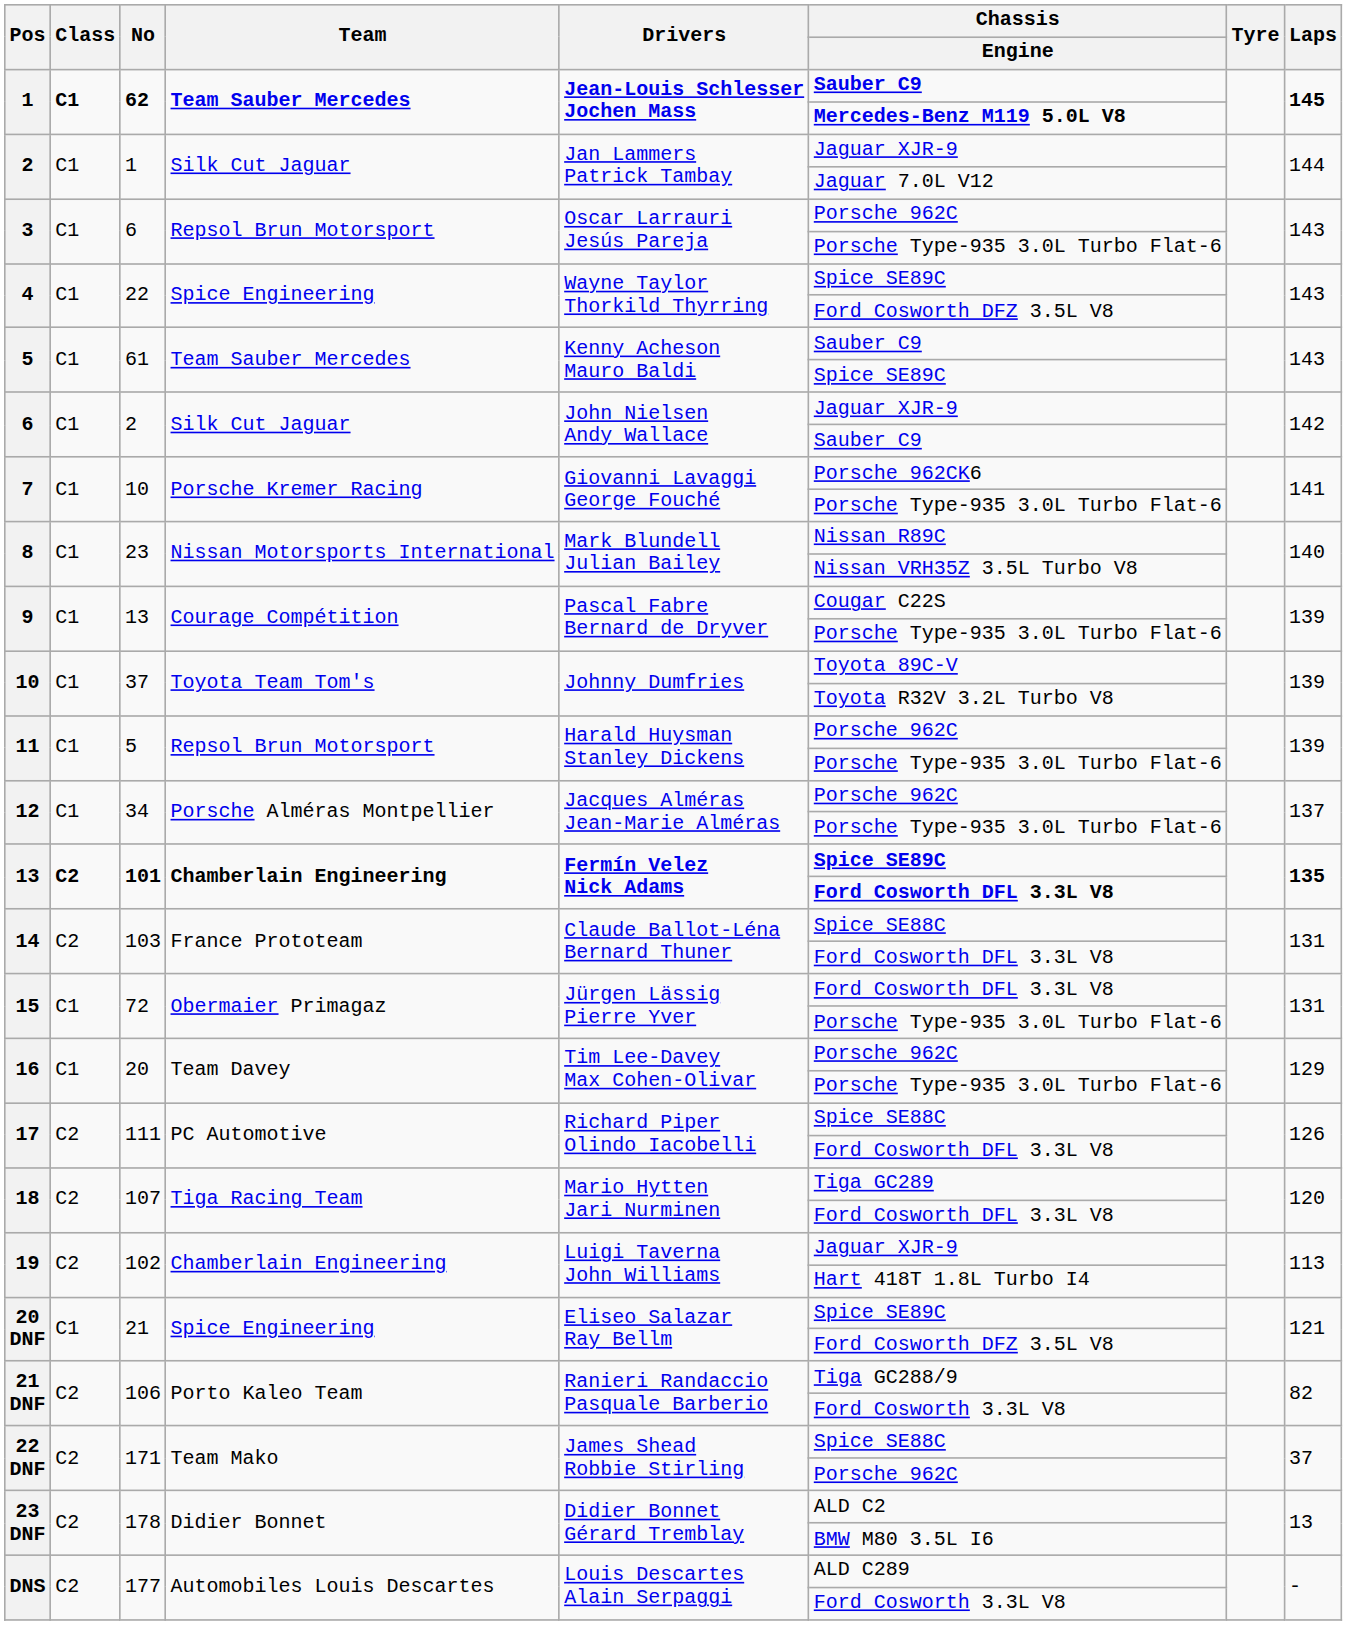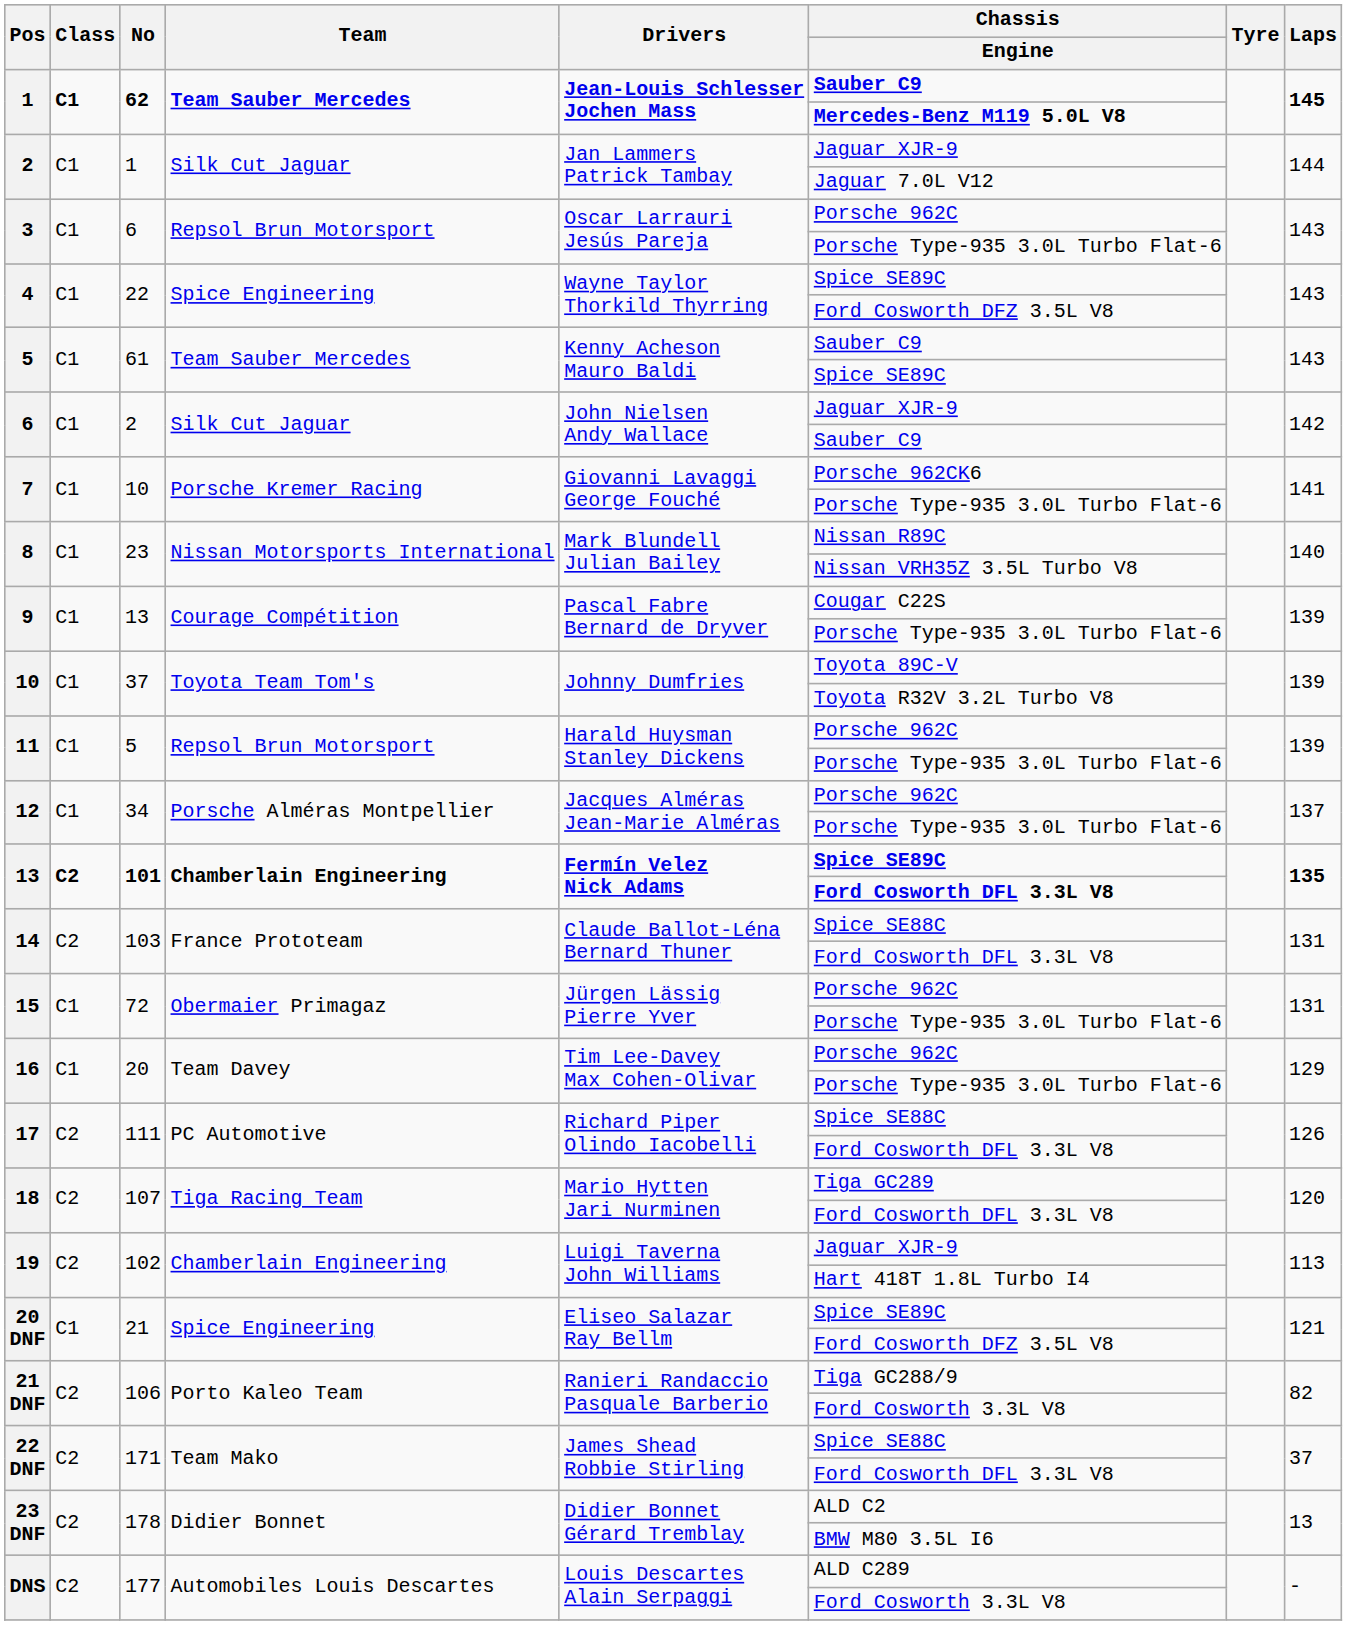(964, 990) Ford Cosworth DFL 3.3L V8 -> (886, 990) Porsche 962C
(886, 1475) Porsche 962C -> (964, 1475) Ford Cosworth DFL 3.3L V8
